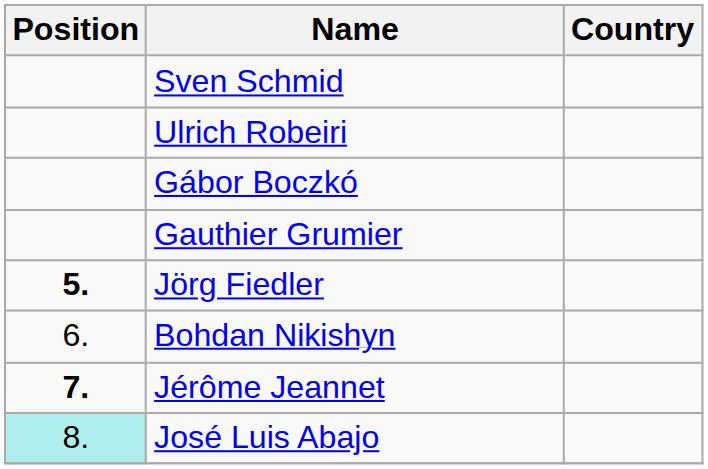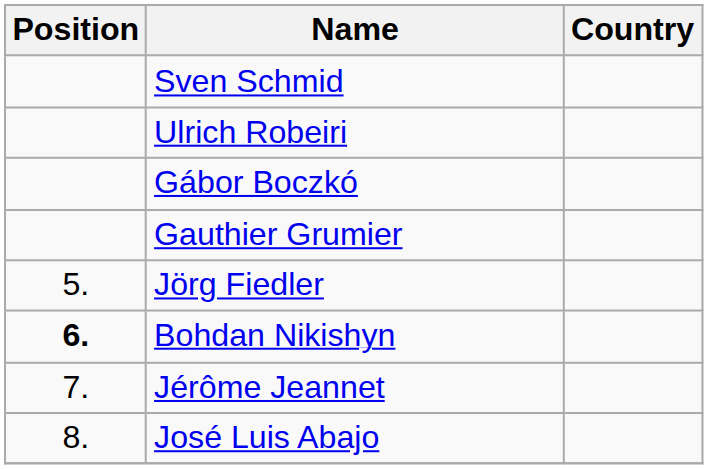(76, 285) bold -> (76, 285) normal
(76, 336) normal -> (76, 336) bold
(76, 387) bold -> (76, 387) normal
(76, 438) paleturquoise background -> (76, 438) no background
